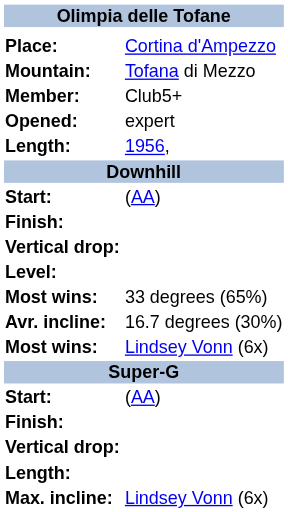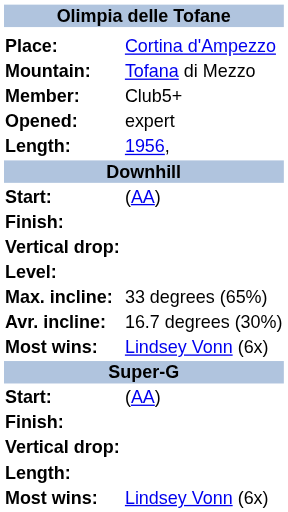(51, 297) Most wins: -> (59, 297) Max. incline:
(59, 498) Max. incline: -> (51, 498) Most wins:
